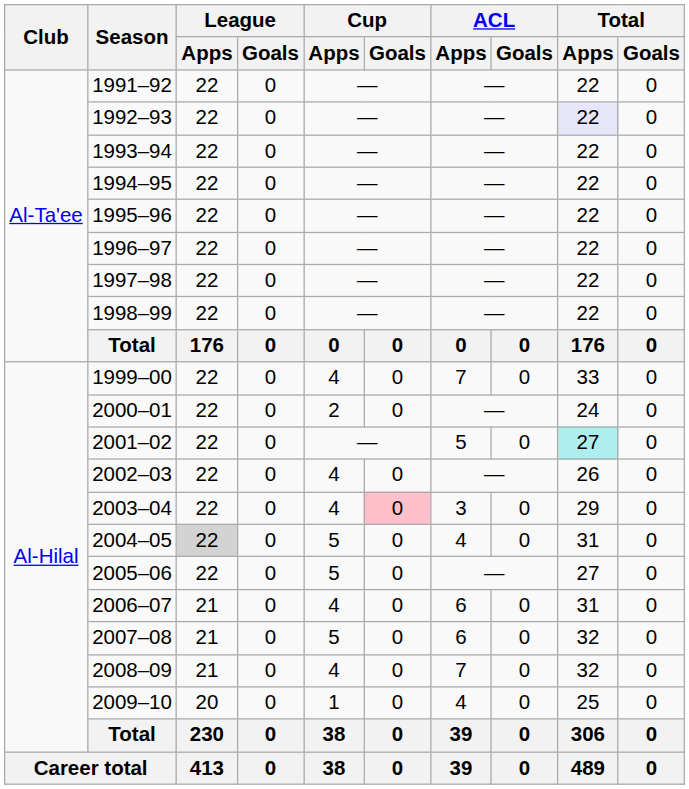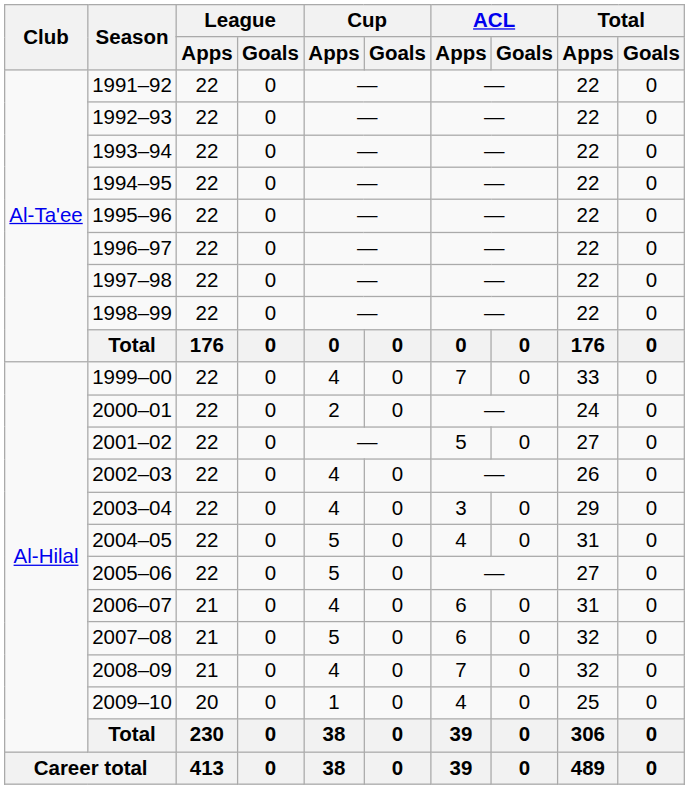(588, 118) lavender background -> (588, 118) no background
(588, 442) paleturquoise background -> (588, 442) no background
(397, 507) pink background -> (397, 507) no background
(207, 540) lightgrey background -> (207, 540) no background
